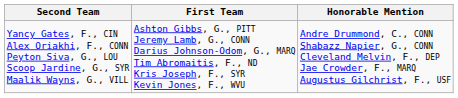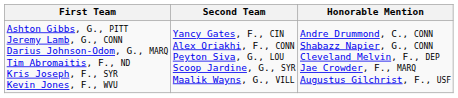columns swapped: (215, 12) <-> (68, 12)
